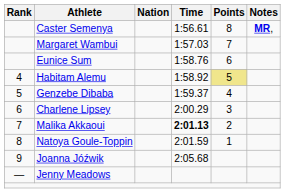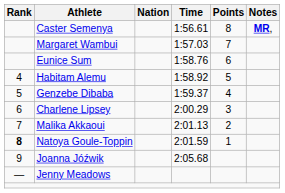(229, 77) khaki background -> (228, 77) no background
(191, 126) bold -> (191, 126) normal
(19, 142) normal -> (19, 142) bold
